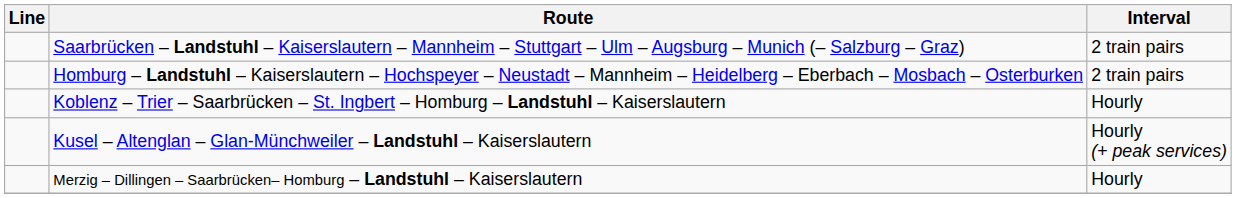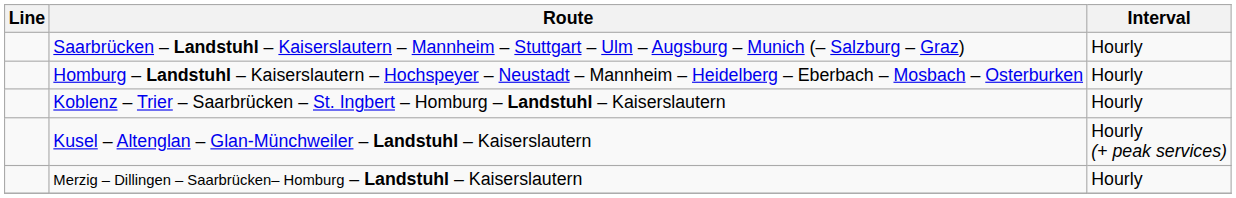(1138, 46) 2 train pairs -> (1117, 46) Hourly
(1138, 74) 2 train pairs -> (1117, 74) Hourly
